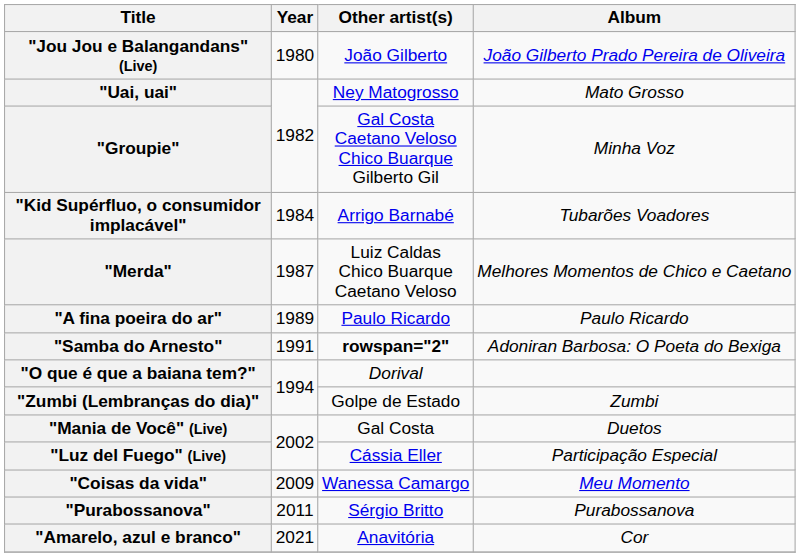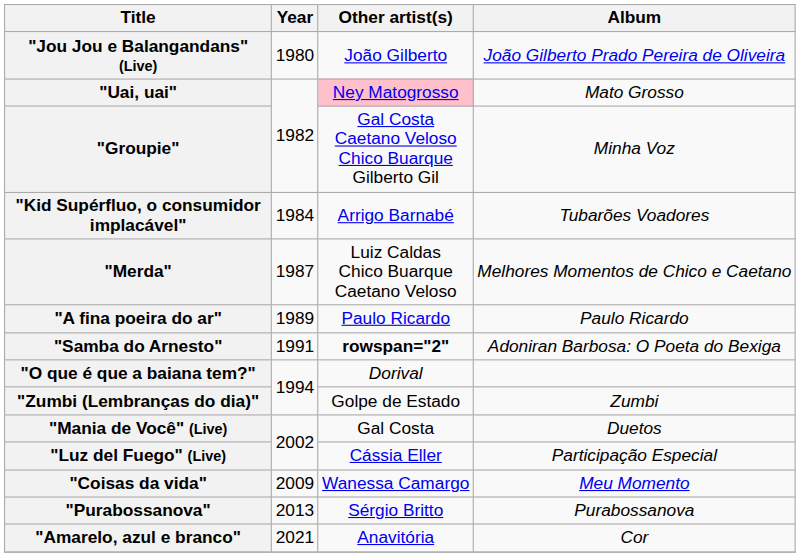(396, 92) no background -> (396, 92) pink background
(295, 510) 2011 -> (295, 510) 2013
